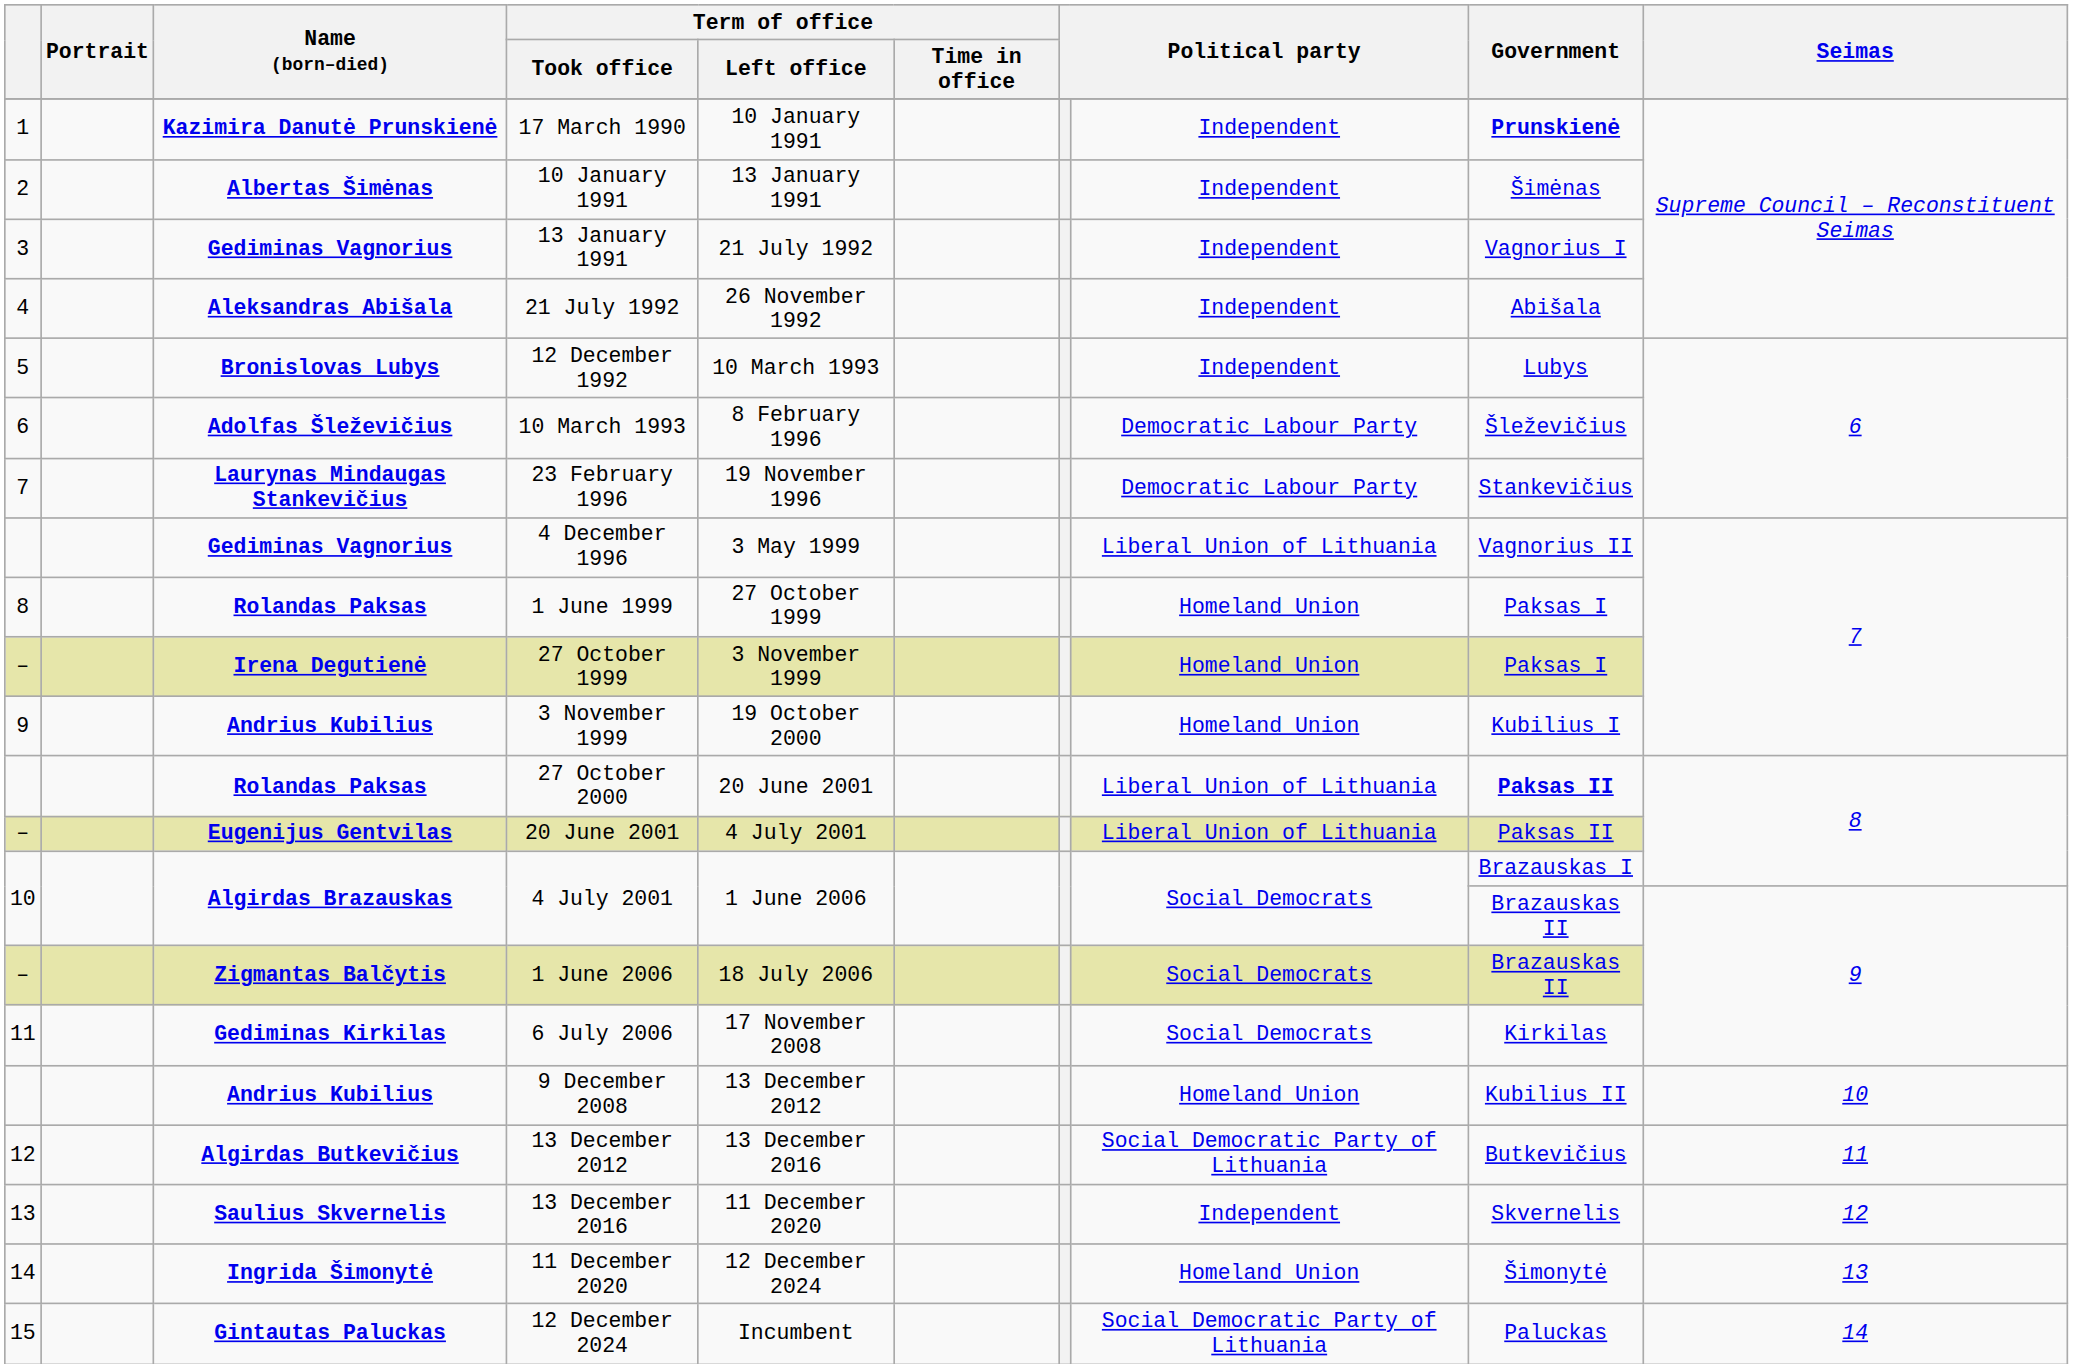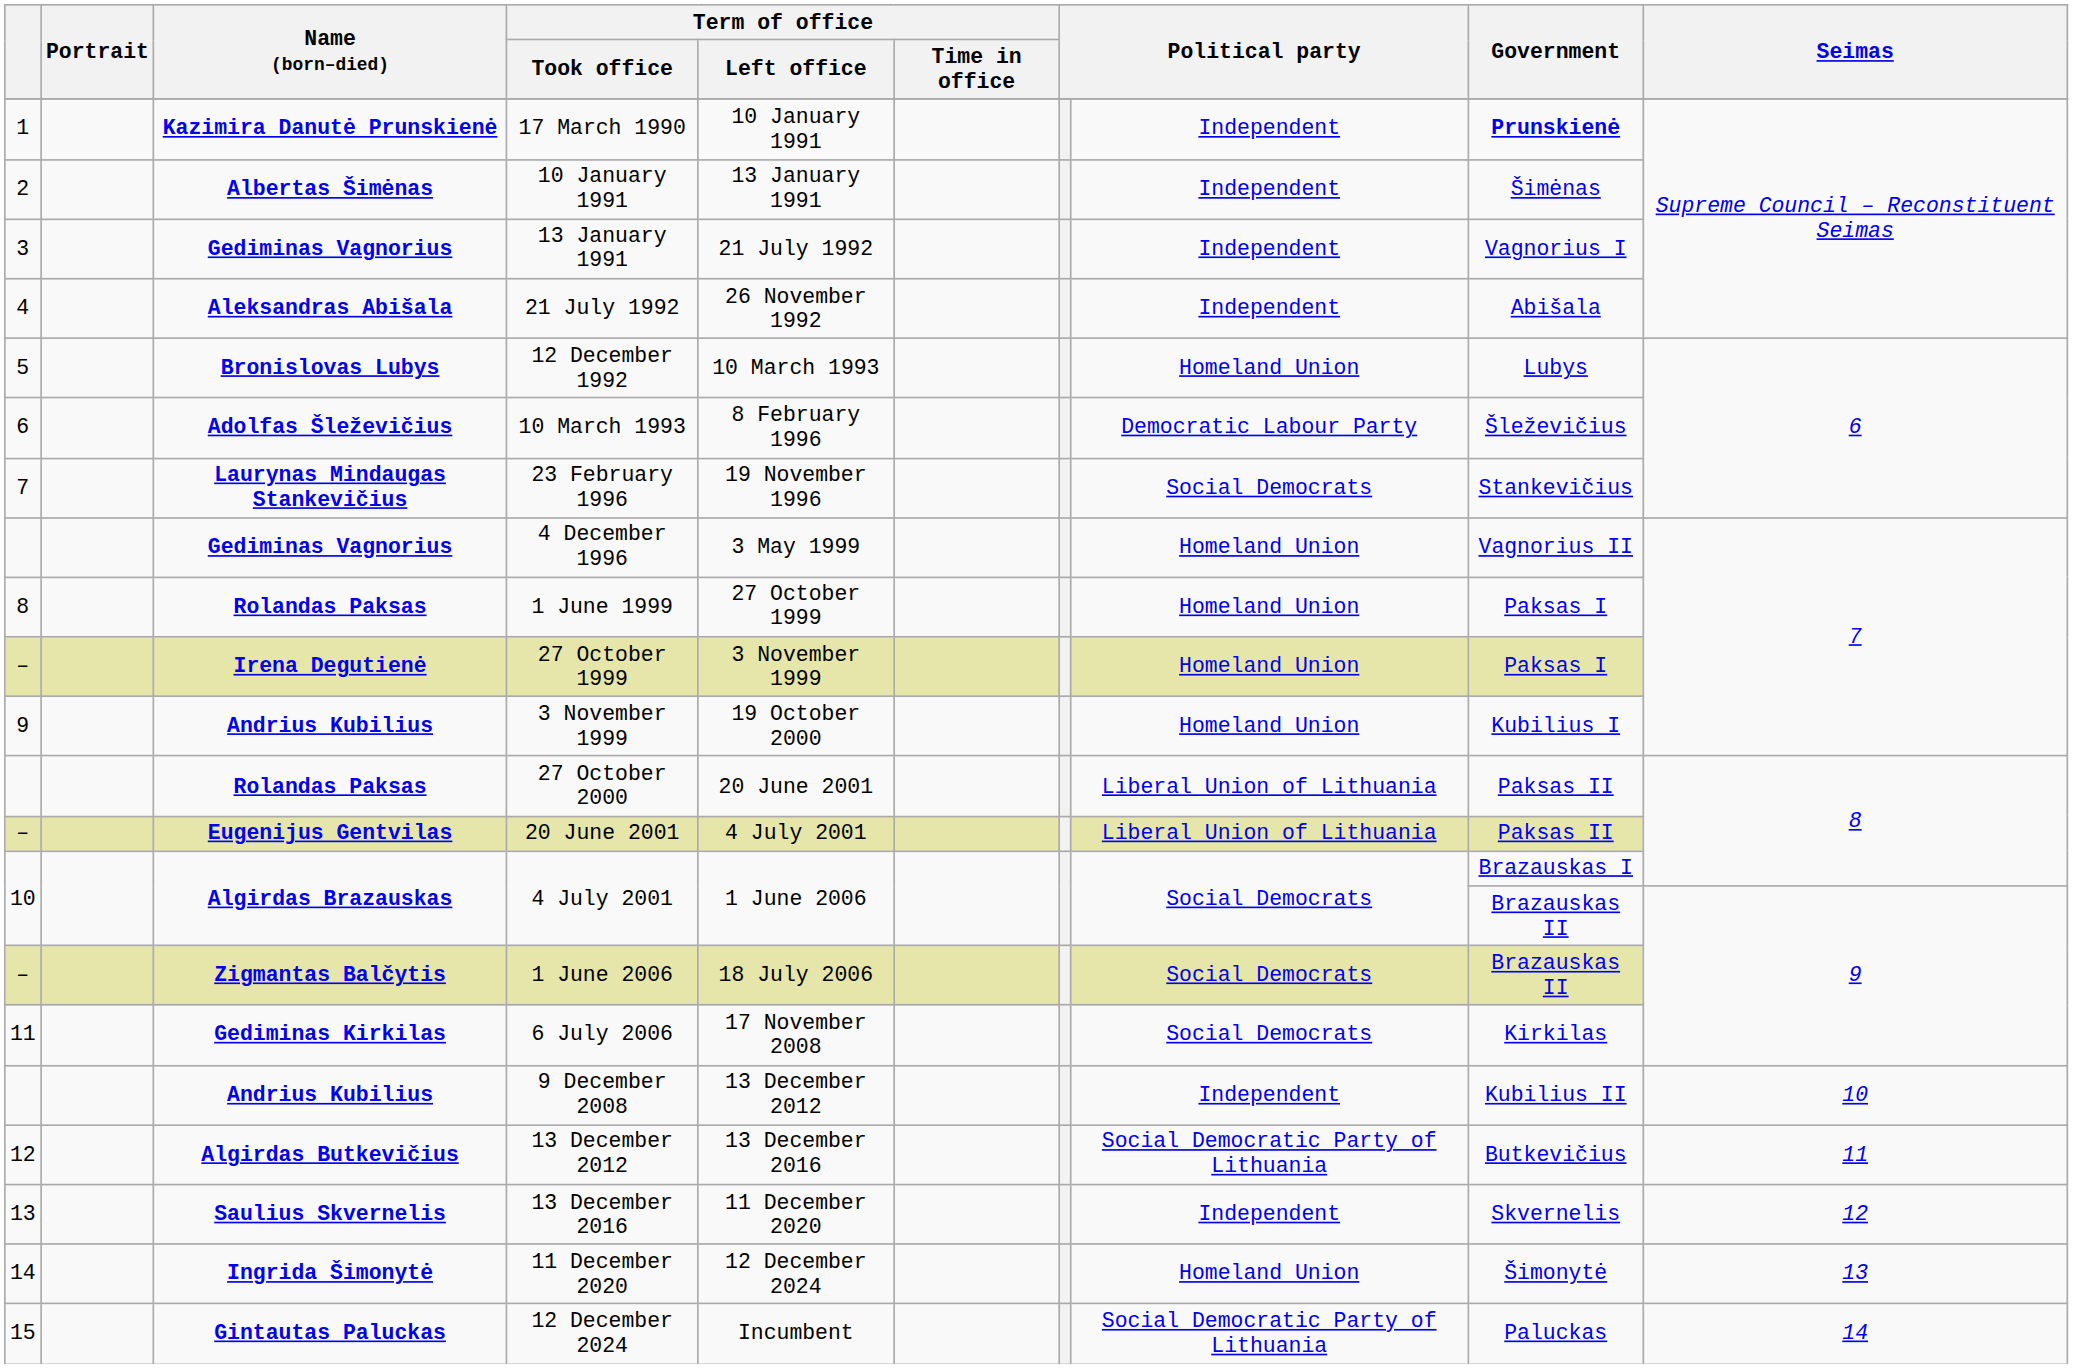(1269, 368) Independent -> (1269, 368) Homeland Union
(1269, 488) Democratic Labour Party -> (1269, 488) Social Democrats
(1269, 547) Liberal Union of Lithuania -> (1269, 547) Homeland Union
(1556, 786) bold -> (1556, 786) normal
(1269, 1095) Homeland Union -> (1269, 1095) Independent
